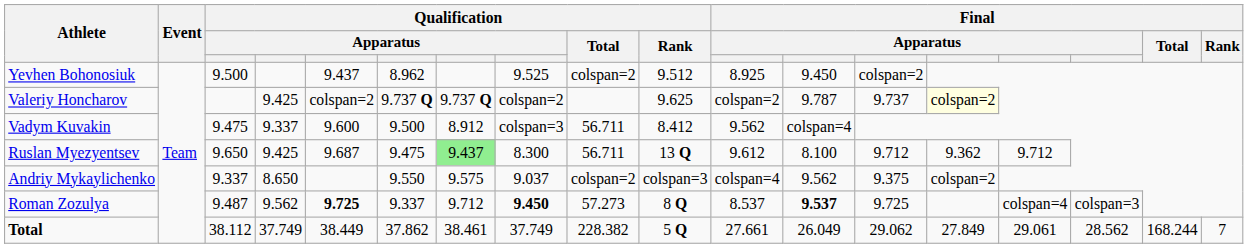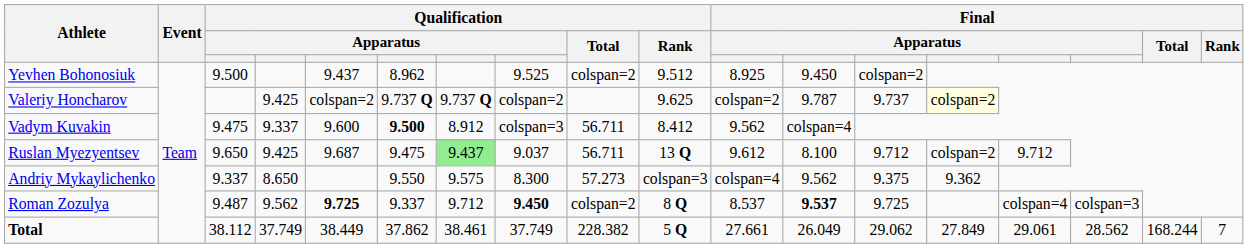(407, 127) normal -> (407, 127) bold
(531, 152) 8.300 -> (531, 152) 9.037
(963, 152) 9.362 -> (963, 152) colspan=2
(531, 178) 9.037 -> (531, 178) 8.300
(603, 178) colspan=2 -> (603, 178) 57.273
(963, 178) colspan=2 -> (963, 178) 9.362
(603, 204) 57.273 -> (603, 204) colspan=2
